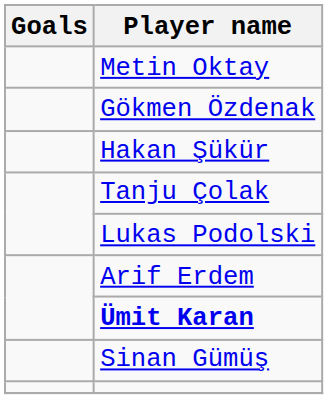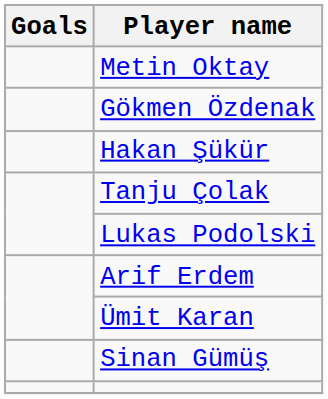(177, 318) bold -> (177, 318) normal
